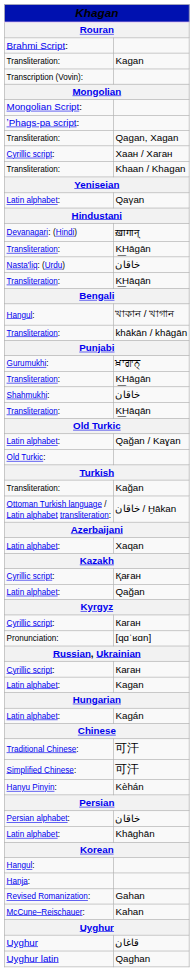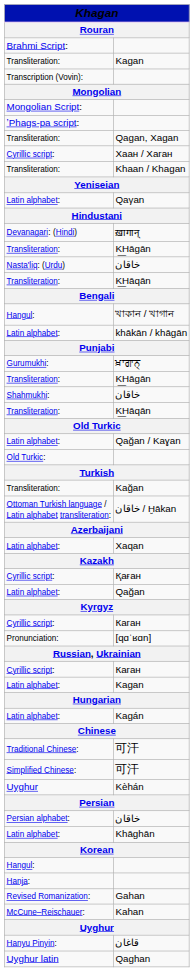(33, 333) Transliteration: -> (33, 333) Latin alphabet:
(32, 788) Hanyu Pinyin: -> (22, 787) Uyghur
(22, 943) Uyghur -> (32, 943) Hanyu Pinyin:
